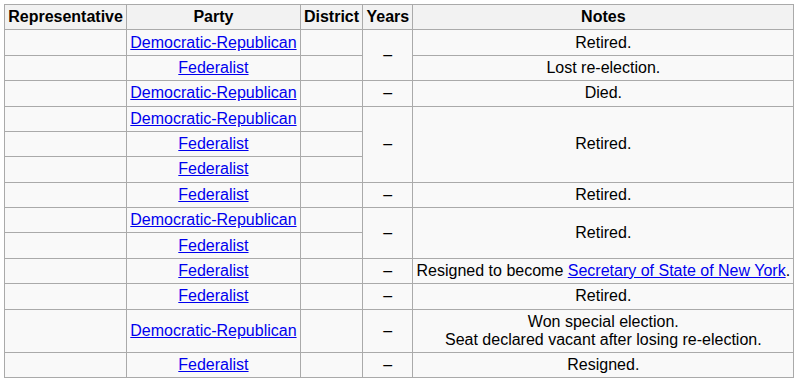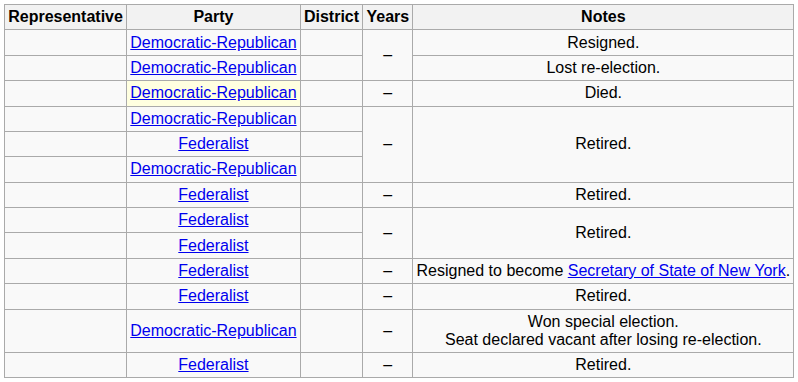(603, 42) Retired. -> (603, 42) Resigned.
(213, 67) Federalist -> (213, 67) Democratic-Republican
(213, 93) no background -> (213, 93) lightyellow background
(213, 169) Federalist -> (213, 169) Democratic-Republican
(213, 220) Democratic-Republican -> (213, 220) Federalist
(603, 365) Resigned. -> (603, 365) Retired.
